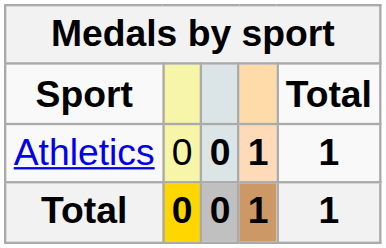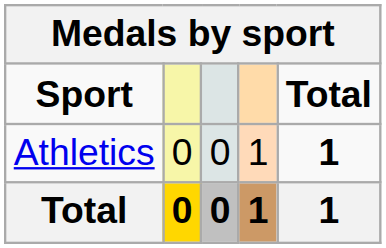(220, 152) bold -> (220, 152) normal
(258, 152) bold -> (258, 152) normal
